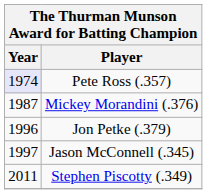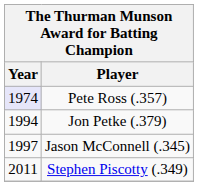- row: (122, 104)
(23, 128) 1996 -> (23, 121) 1994
